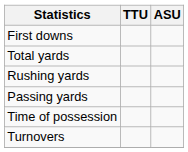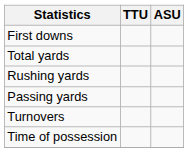rows swapped: (36, 137) <-> (62, 116)
